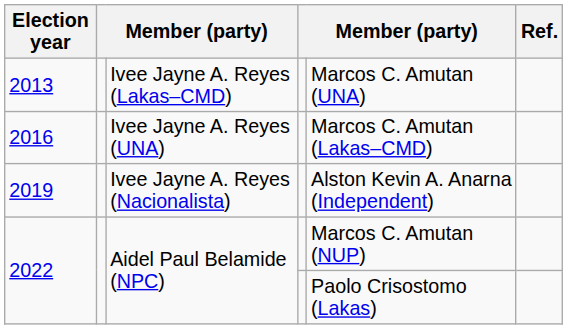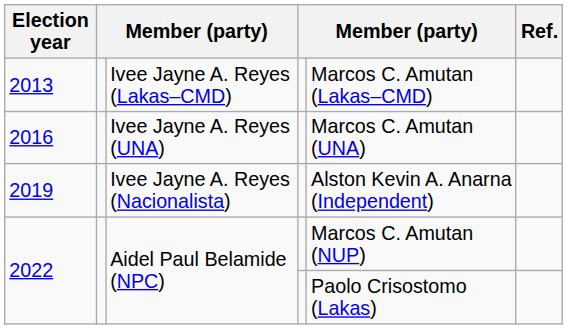(392, 85) Marcos C. Amutan (UNA) -> (392, 85) Marcos C. Amutan (Lakas–CMD)
(392, 138) Marcos C. Amutan (Lakas–CMD) -> (392, 138) Marcos C. Amutan (UNA)
